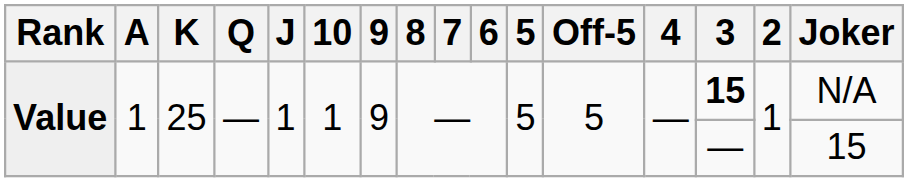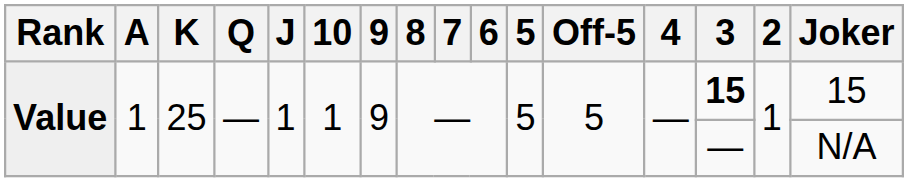(847, 90) N/A -> (847, 90) 15
(847, 147) 15 -> (847, 147) N/A
